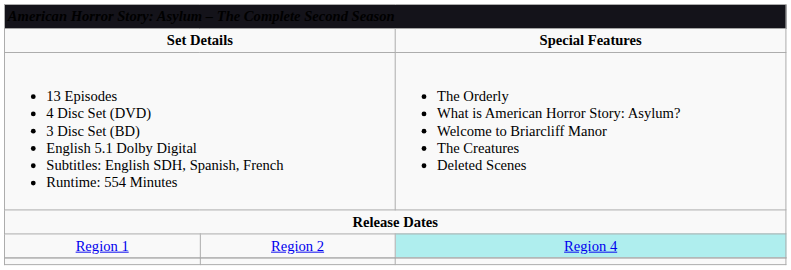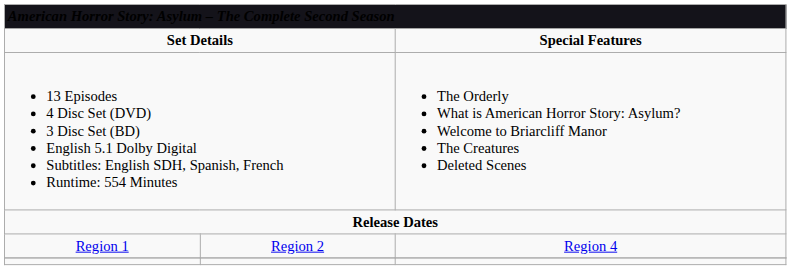(591, 245) paleturquoise background -> (591, 245) no background
